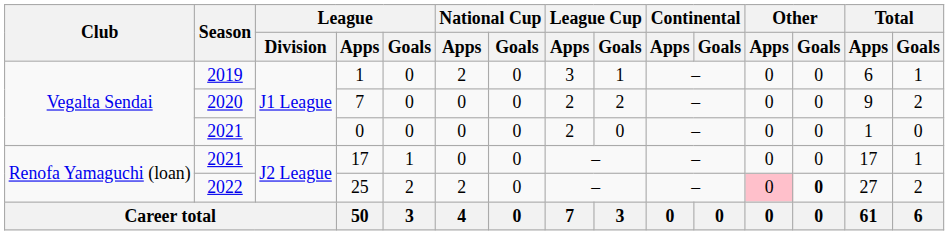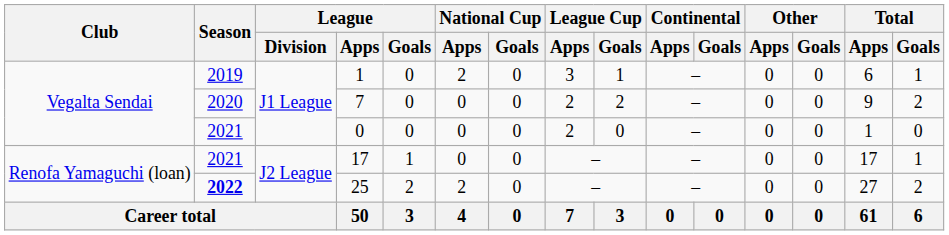(225, 187) normal -> (225, 187) bold
(769, 187) pink background -> (769, 187) no background
(819, 187) bold -> (819, 187) normal
